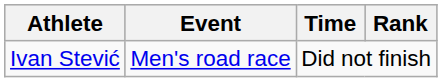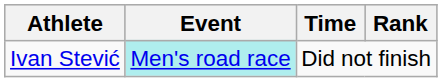(211, 58) no background -> (211, 58) paleturquoise background
